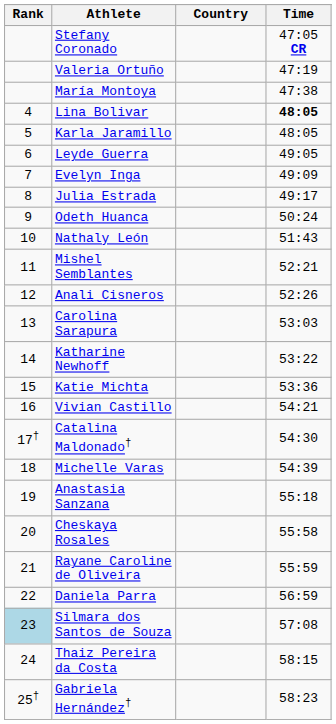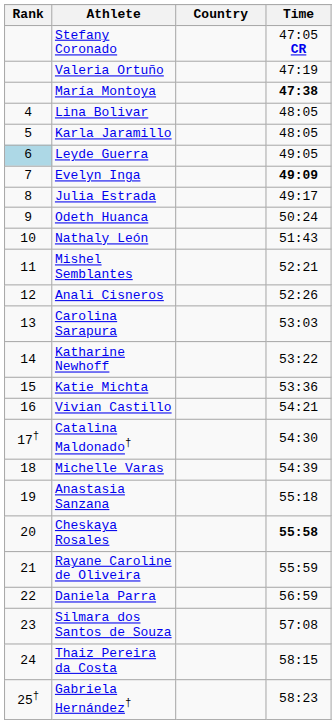(299, 93) normal -> (299, 93) bold
(299, 114) bold -> (299, 114) normal
(28, 156) no background -> (28, 156) lightblue background
(299, 177) normal -> (299, 177) bold
(299, 534) normal -> (299, 534) bold
(28, 626) lightblue background -> (28, 626) no background
